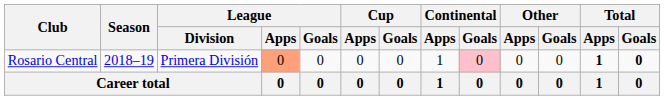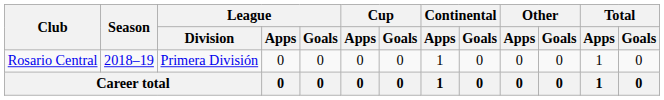(281, 60) lightsalmon background -> (281, 60) no background
(480, 60) pink background -> (480, 60) no background
(599, 60) bold -> (599, 60) normal
(639, 60) bold -> (639, 60) normal
